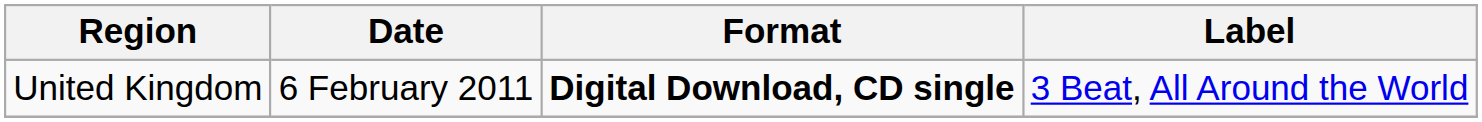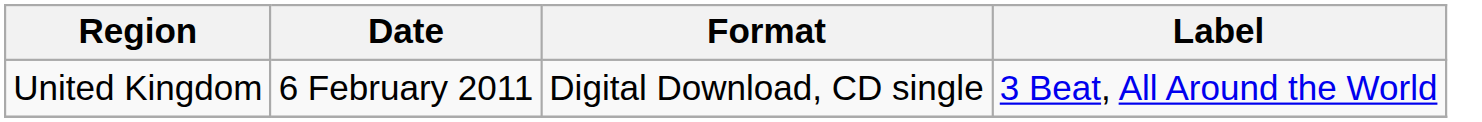(782, 87) bold -> (766, 87) normal
